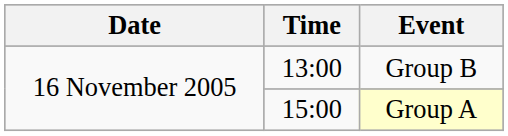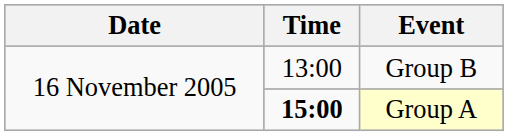(312, 109) normal -> (312, 109) bold
